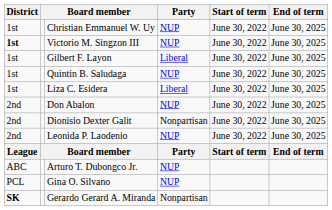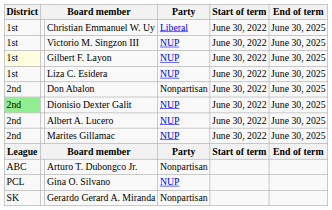(170, 27) NUP -> (174, 27) Liberal
(13, 43) bold -> (12, 43) normal
(12, 58) no background -> (12, 58) lightyellow background
(174, 58) Liberal -> (170, 58) NUP
- row: (87, 74)
(174, 89) Liberal -> (170, 74) NUP
(170, 105) NUP -> (184, 89) Nonpartisan
(14, 120) no background -> (14, 105) lightgreen background
(184, 120) Nonpartisan -> (170, 105) NUP
+ row: (80, 120)
+ row: (81, 136)
- row: (87, 136)
(170, 167) NUP -> (184, 167) Nonpartisan
(13, 197) bold -> (13, 197) normal
